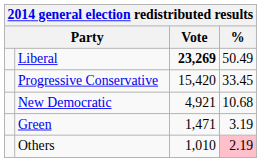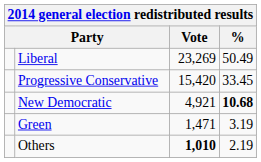(197, 59) bold -> (197, 59) normal
(238, 102) normal -> (238, 102) bold
(200, 146) normal -> (200, 146) bold
(241, 146) pink background -> (241, 146) no background
